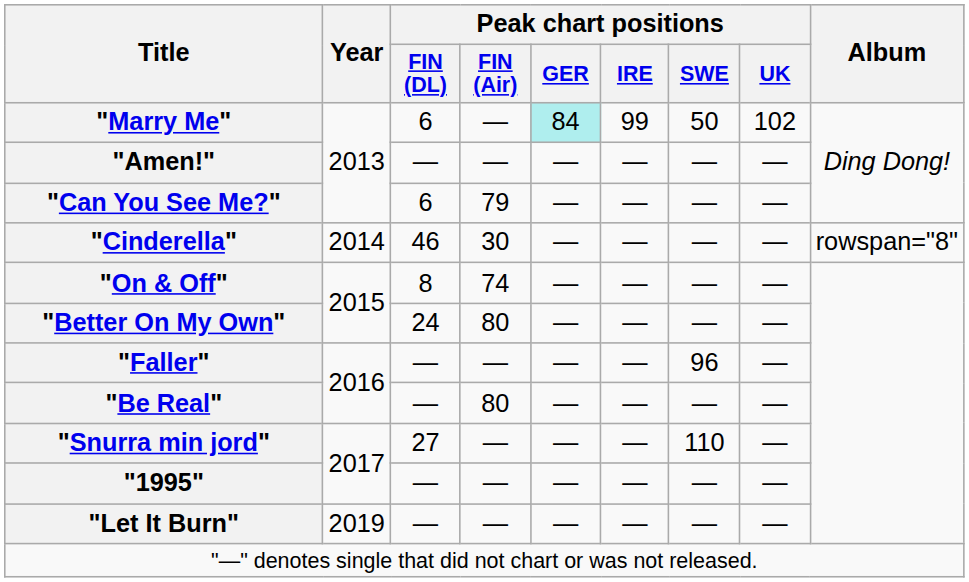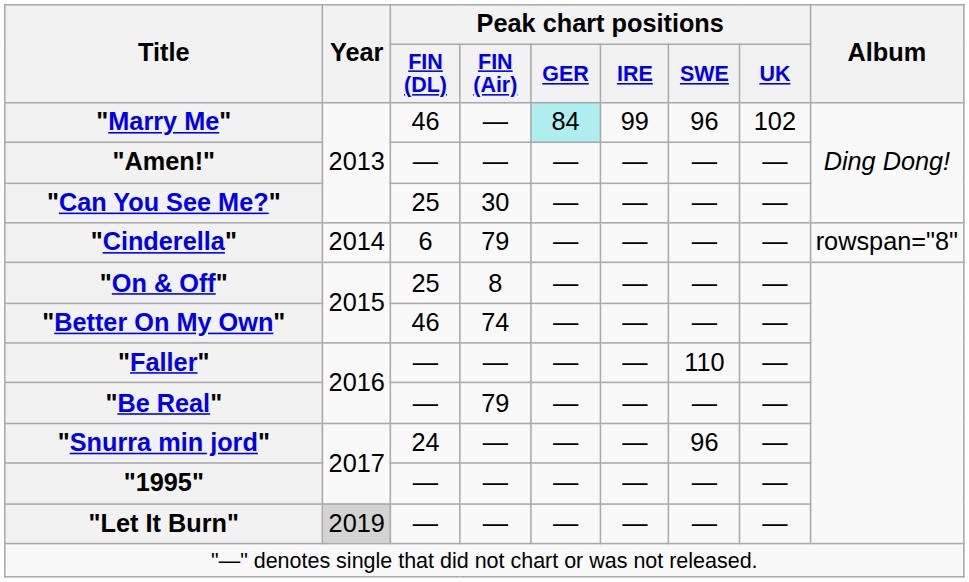(425, 122) 6 -> (426, 122) 46
(704, 122) 50 -> (704, 122) 96
(425, 202) 6 -> (426, 202) 25
(495, 202) 79 -> (495, 202) 30
(426, 242) 46 -> (425, 242) 6
(495, 242) 30 -> (495, 242) 79
(425, 282) 8 -> (426, 282) 25
(495, 282) 74 -> (495, 282) 8
(426, 322) 24 -> (426, 322) 46
(495, 322) 80 -> (495, 322) 74
(704, 362) 96 -> (704, 362) 110
(495, 402) 80 -> (495, 402) 79
(426, 442) 27 -> (426, 442) 24
(704, 442) 110 -> (704, 442) 96
(357, 523) no background -> (357, 523) lightgrey background
